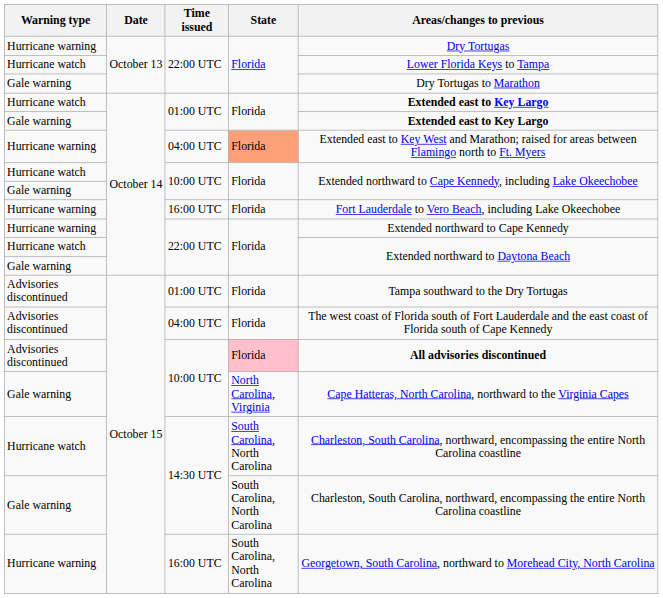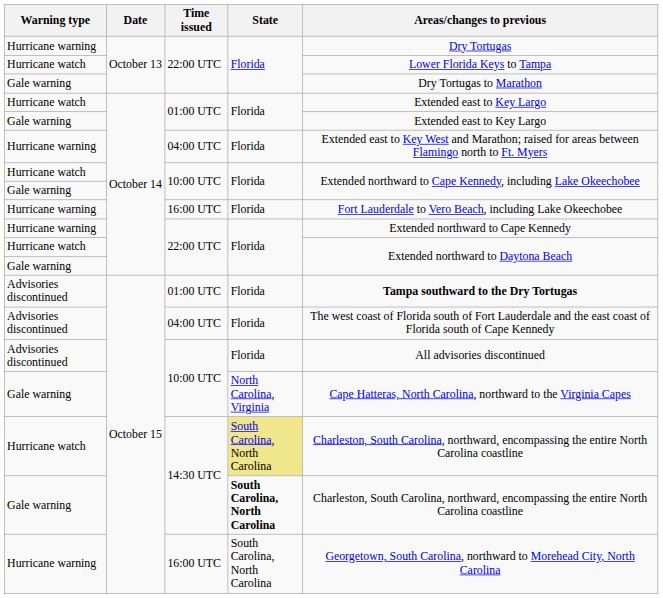(478, 102) bold -> (480, 102) normal
(478, 121) bold -> (480, 121) normal
(248, 146) lightsalmon background -> (248, 146) no background
(478, 291) normal -> (480, 291) bold
(248, 355) pink background -> (248, 355) no background
(478, 355) bold -> (480, 355) normal
(253, 446) no background -> (253, 446) khaki background
(253, 505) normal -> (254, 505) bold
